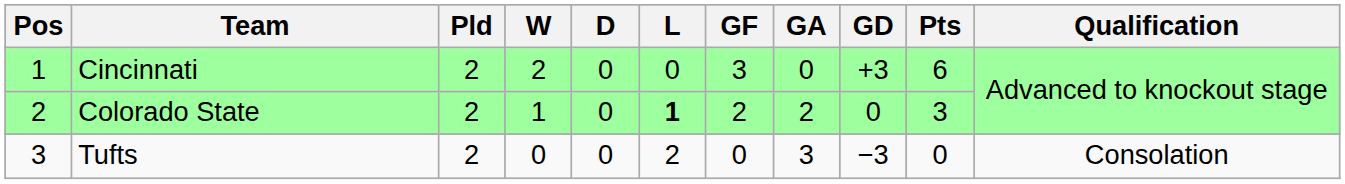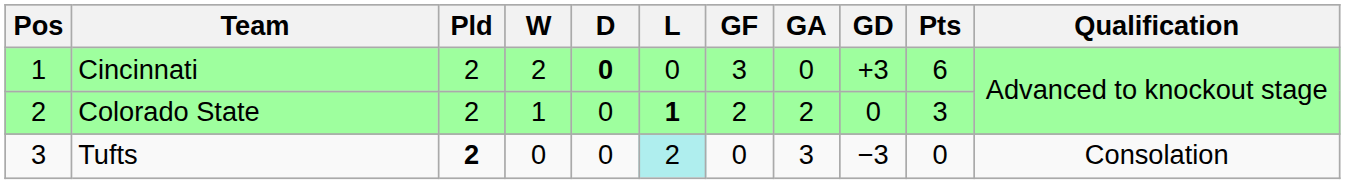(605, 69) normal -> (605, 69) bold
(472, 155) normal -> (472, 155) bold
(672, 155) no background -> (672, 155) paleturquoise background
